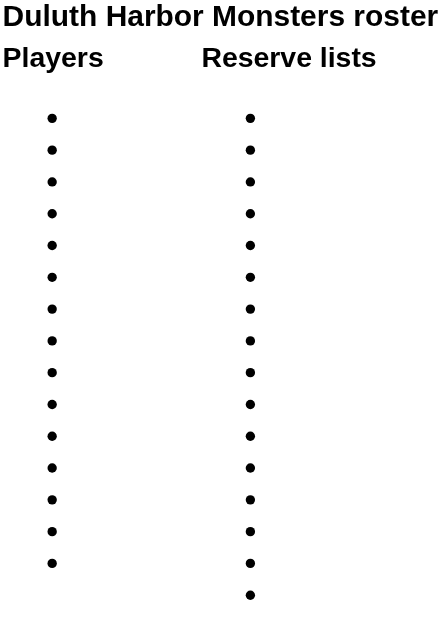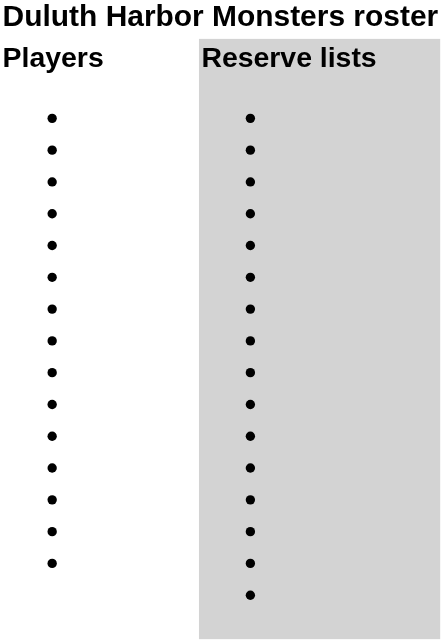(320, 325) no background -> (320, 325) lightgrey background
